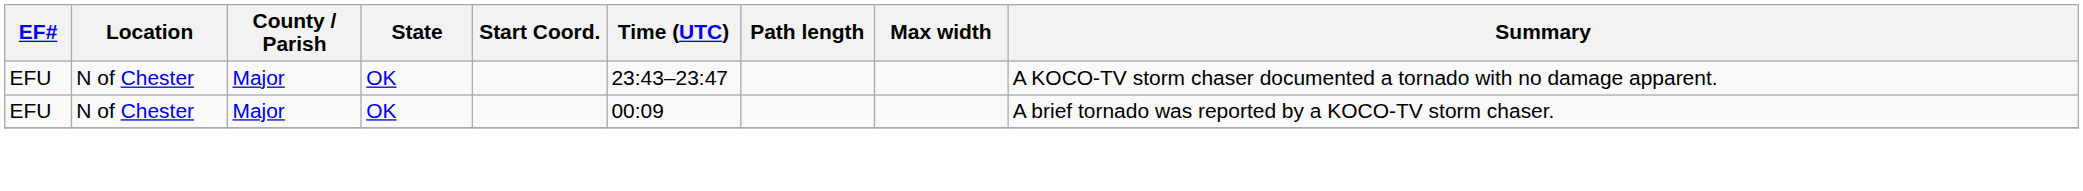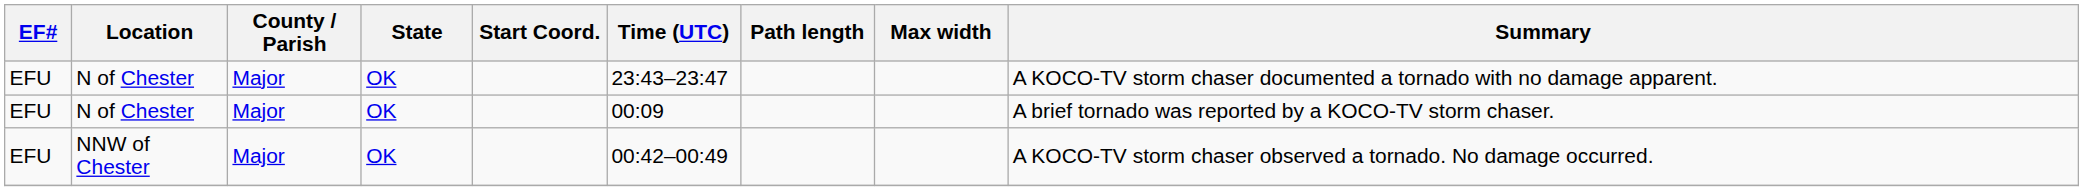+ row: (30, 156)
